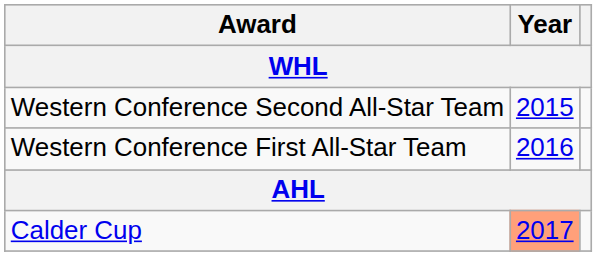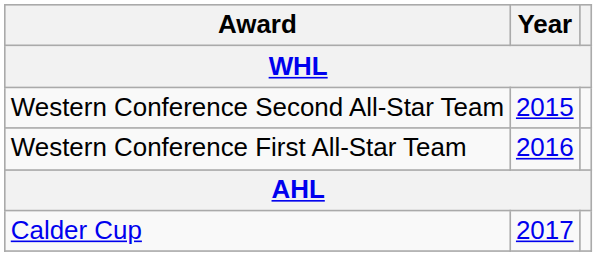(545, 230) lightsalmon background -> (545, 230) no background
